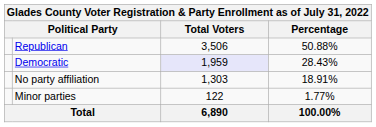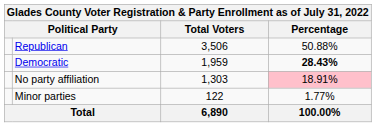(215, 63) lavender background -> (215, 63) no background
(320, 63) normal -> (320, 63) bold
(320, 79) no background -> (320, 79) pink background
